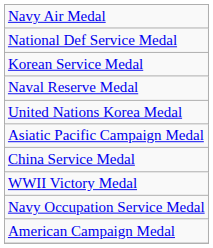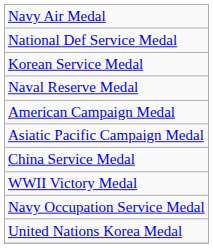(95, 111) United Nations Korea Medal -> (91, 111) American Campaign Medal
(91, 231) American Campaign Medal -> (95, 231) United Nations Korea Medal
